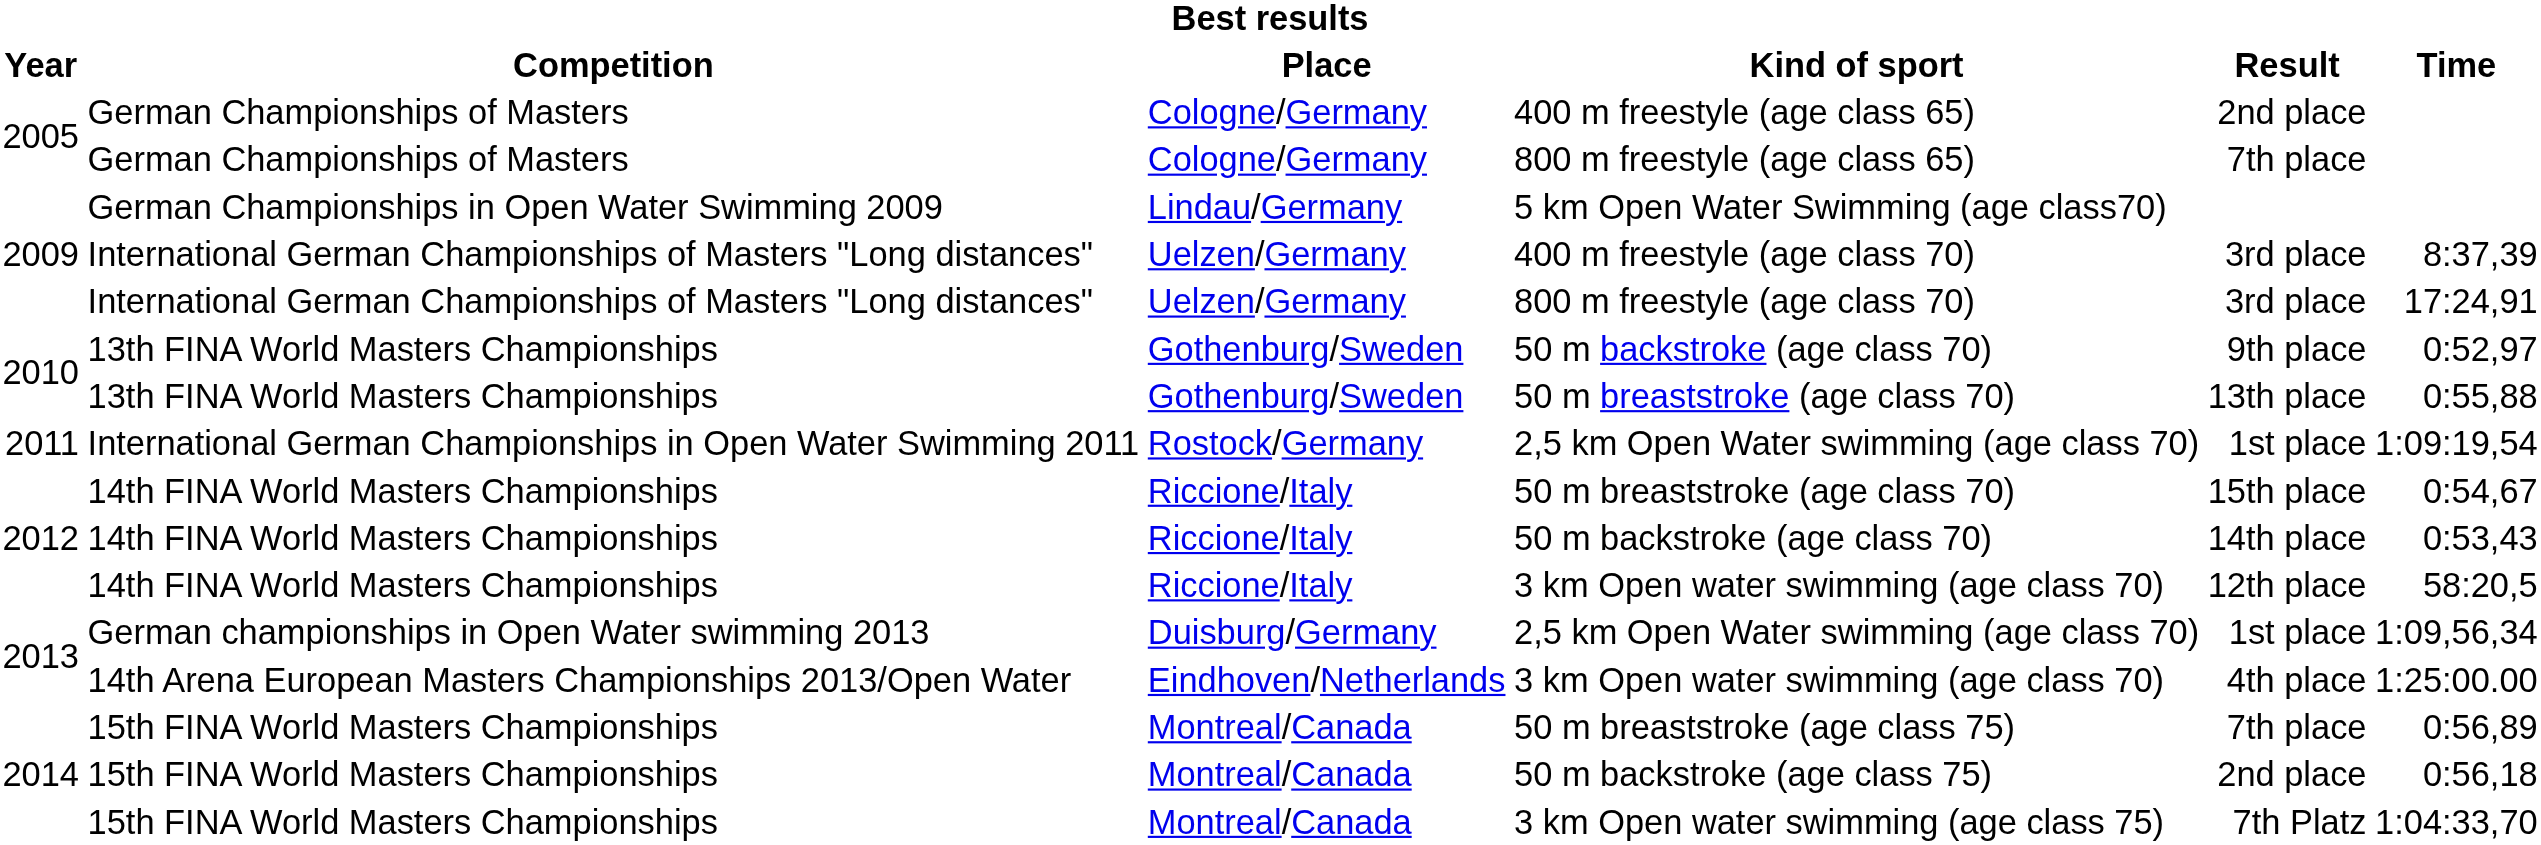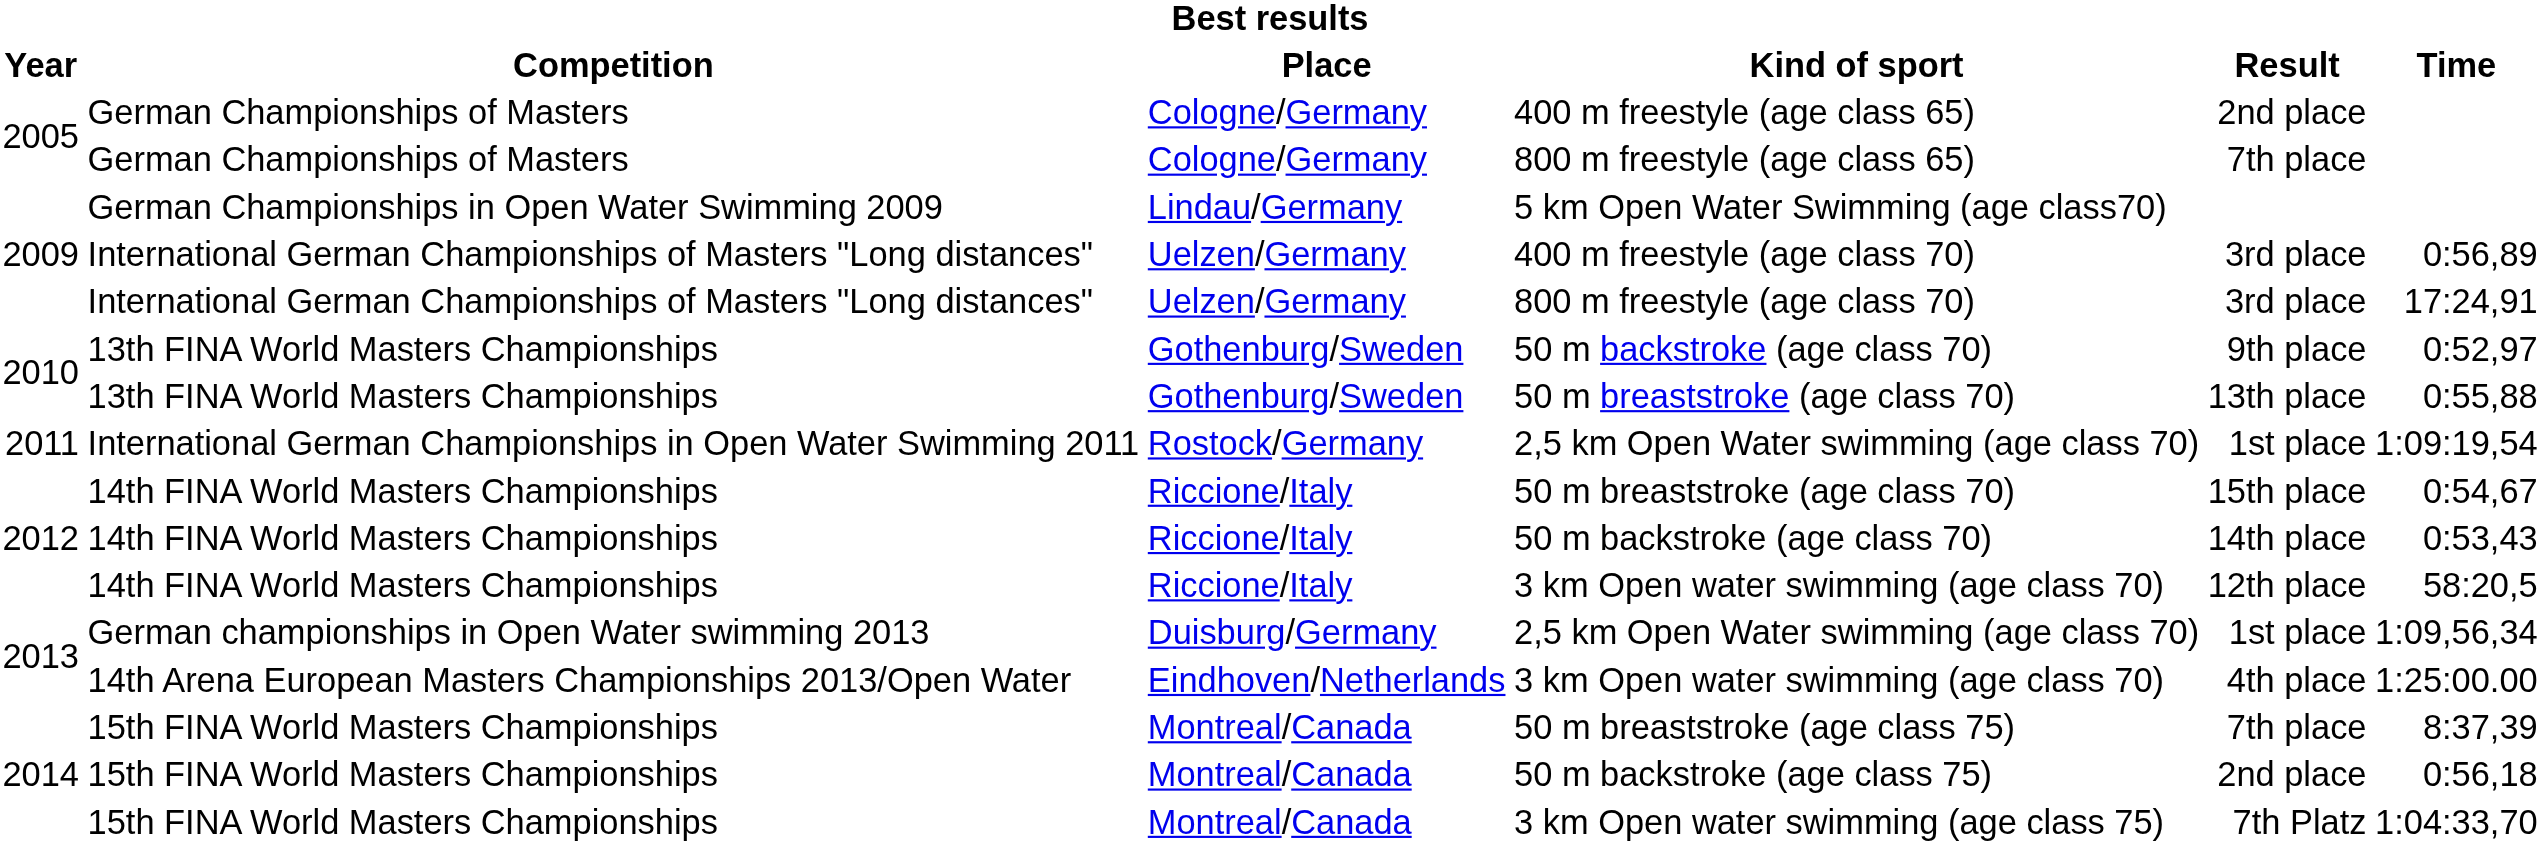(2480, 254) 8:37,39 -> (2480, 254) 0:56,89
(2480, 727) 0:56,89 -> (2480, 727) 8:37,39
